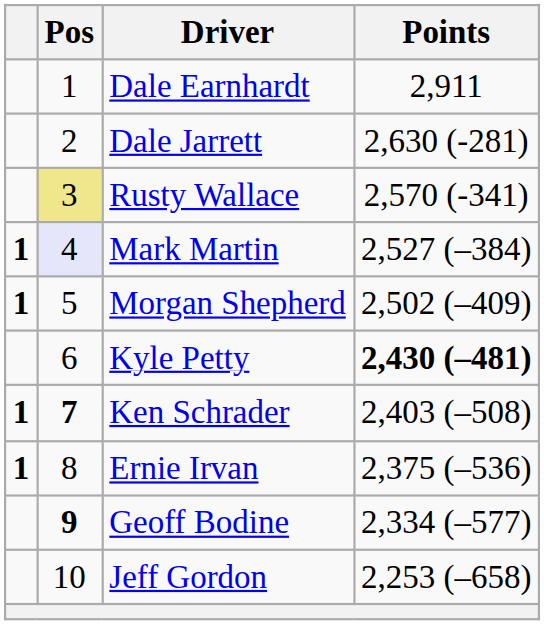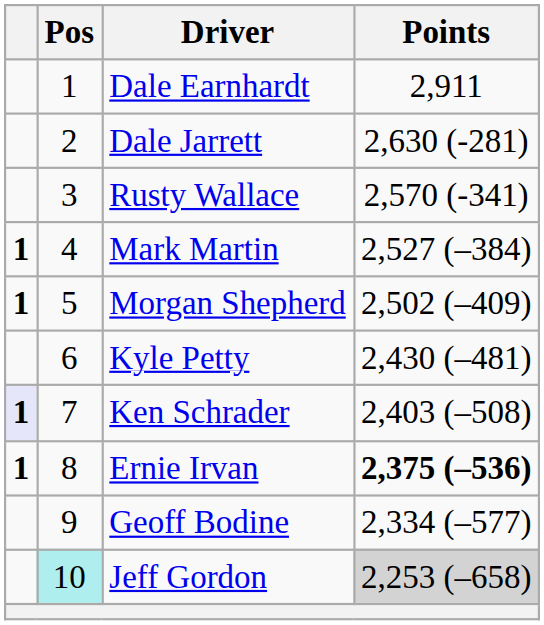(69, 195) khaki background -> (69, 195) no background
(69, 249) lavender background -> (69, 249) no background
(446, 358) bold -> (446, 358) normal
(21, 412) no background -> (21, 412) lavender background
(69, 412) bold -> (69, 412) normal
(446, 466) normal -> (446, 466) bold
(69, 521) bold -> (69, 521) normal
(69, 575) no background -> (69, 575) paleturquoise background
(446, 575) no background -> (446, 575) lightgrey background
